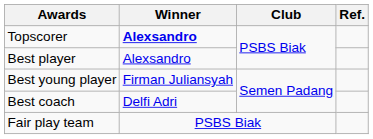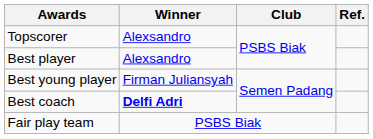(160, 36) bold -> (157, 36) normal
(150, 101) normal -> (153, 101) bold
